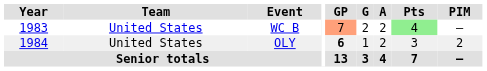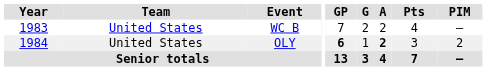(341, 27) lightsalmon background -> (341, 27) no background
(414, 27) lightgreen background -> (414, 27) no background
(383, 43) normal -> (383, 43) bold
